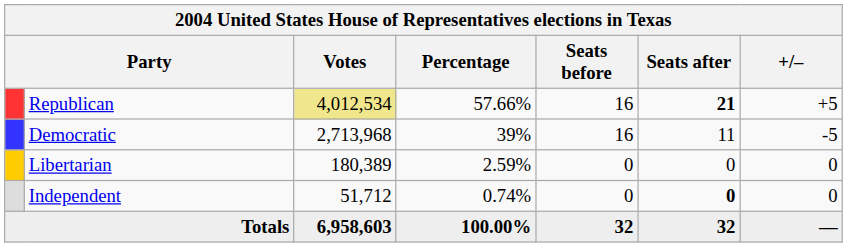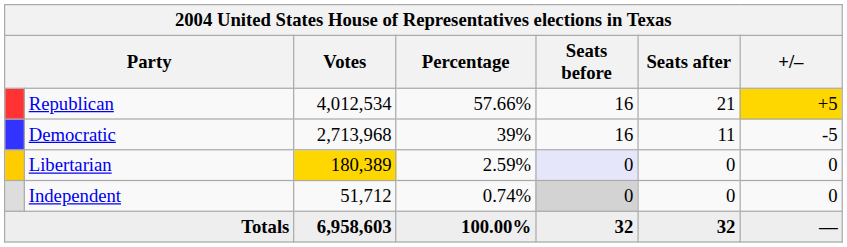(354, 103) khaki background -> (354, 103) no background
(726, 103) bold -> (726, 103) normal
(828, 103) no background -> (828, 103) gold background
(361, 165) no background -> (361, 165) gold background
(629, 165) no background -> (629, 165) lavender background
(629, 196) no background -> (629, 196) lightgrey background
(731, 196) bold -> (731, 196) normal
